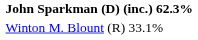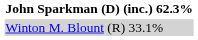(84, 27) no background -> (84, 27) lightgrey background
